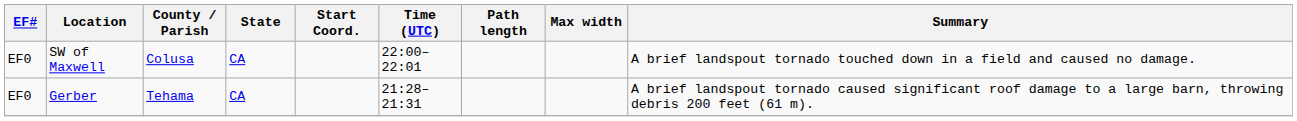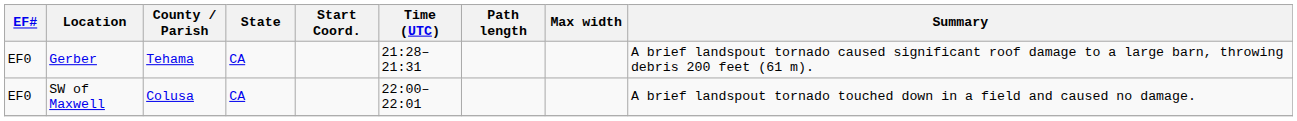rows swapped: (73, 97) <-> (77, 60)
